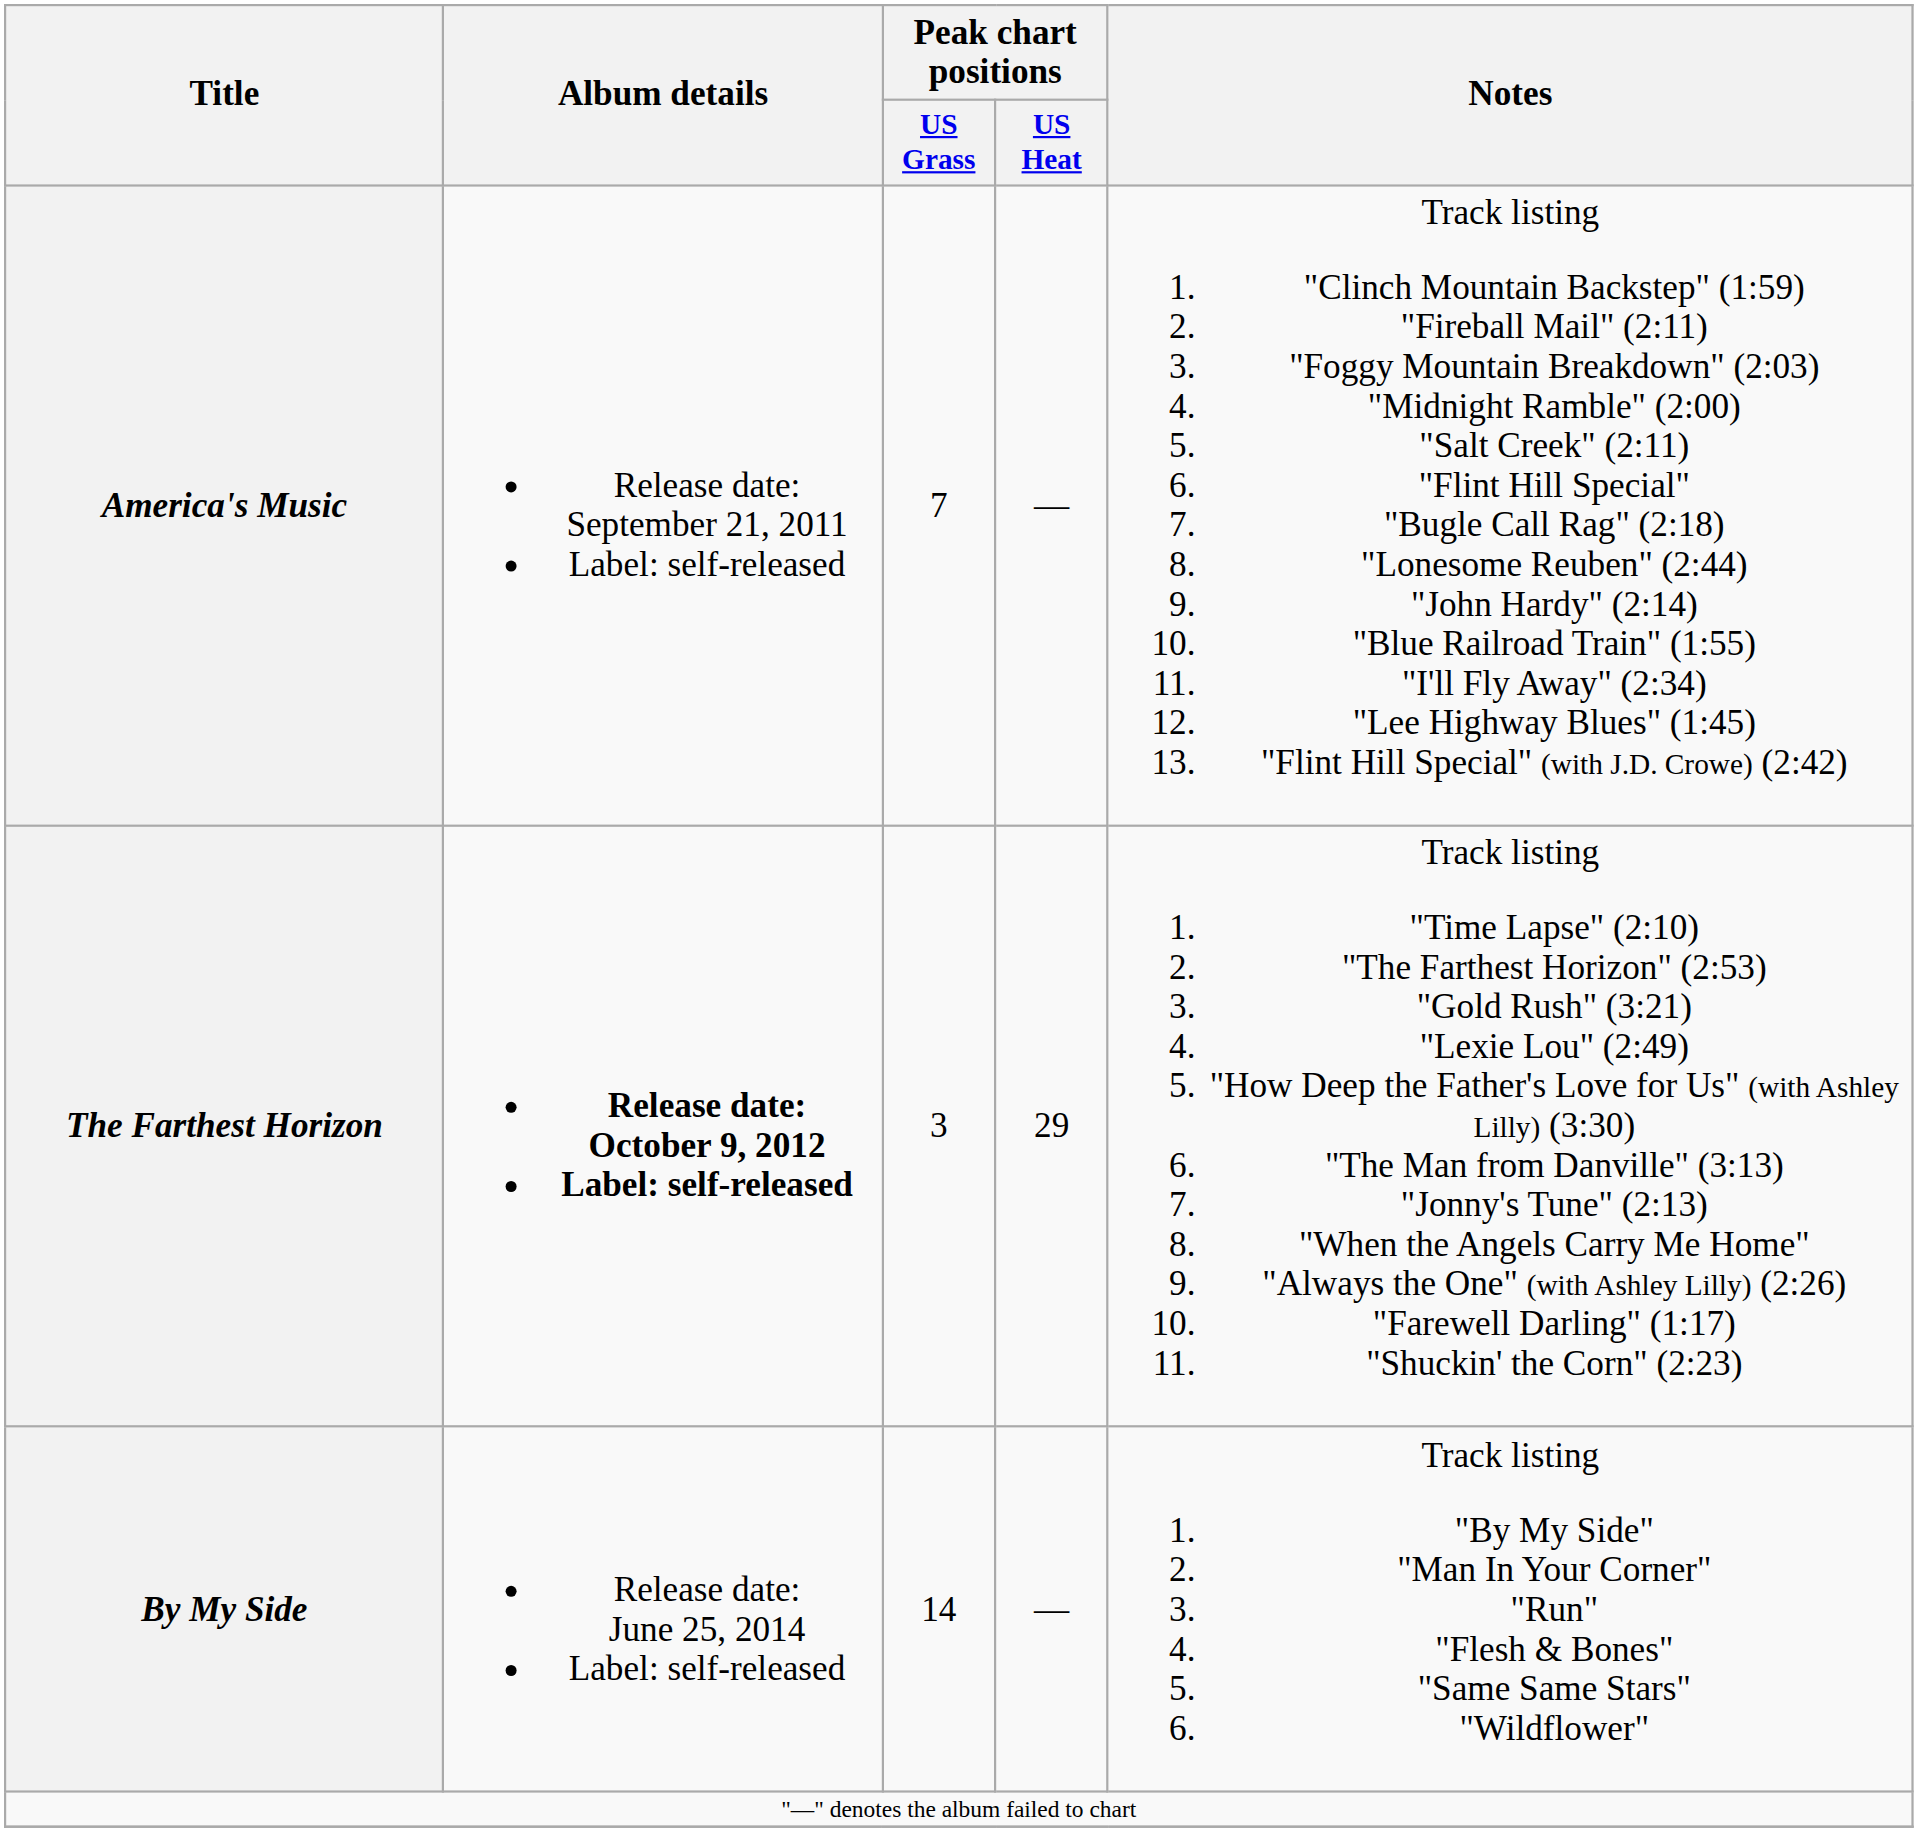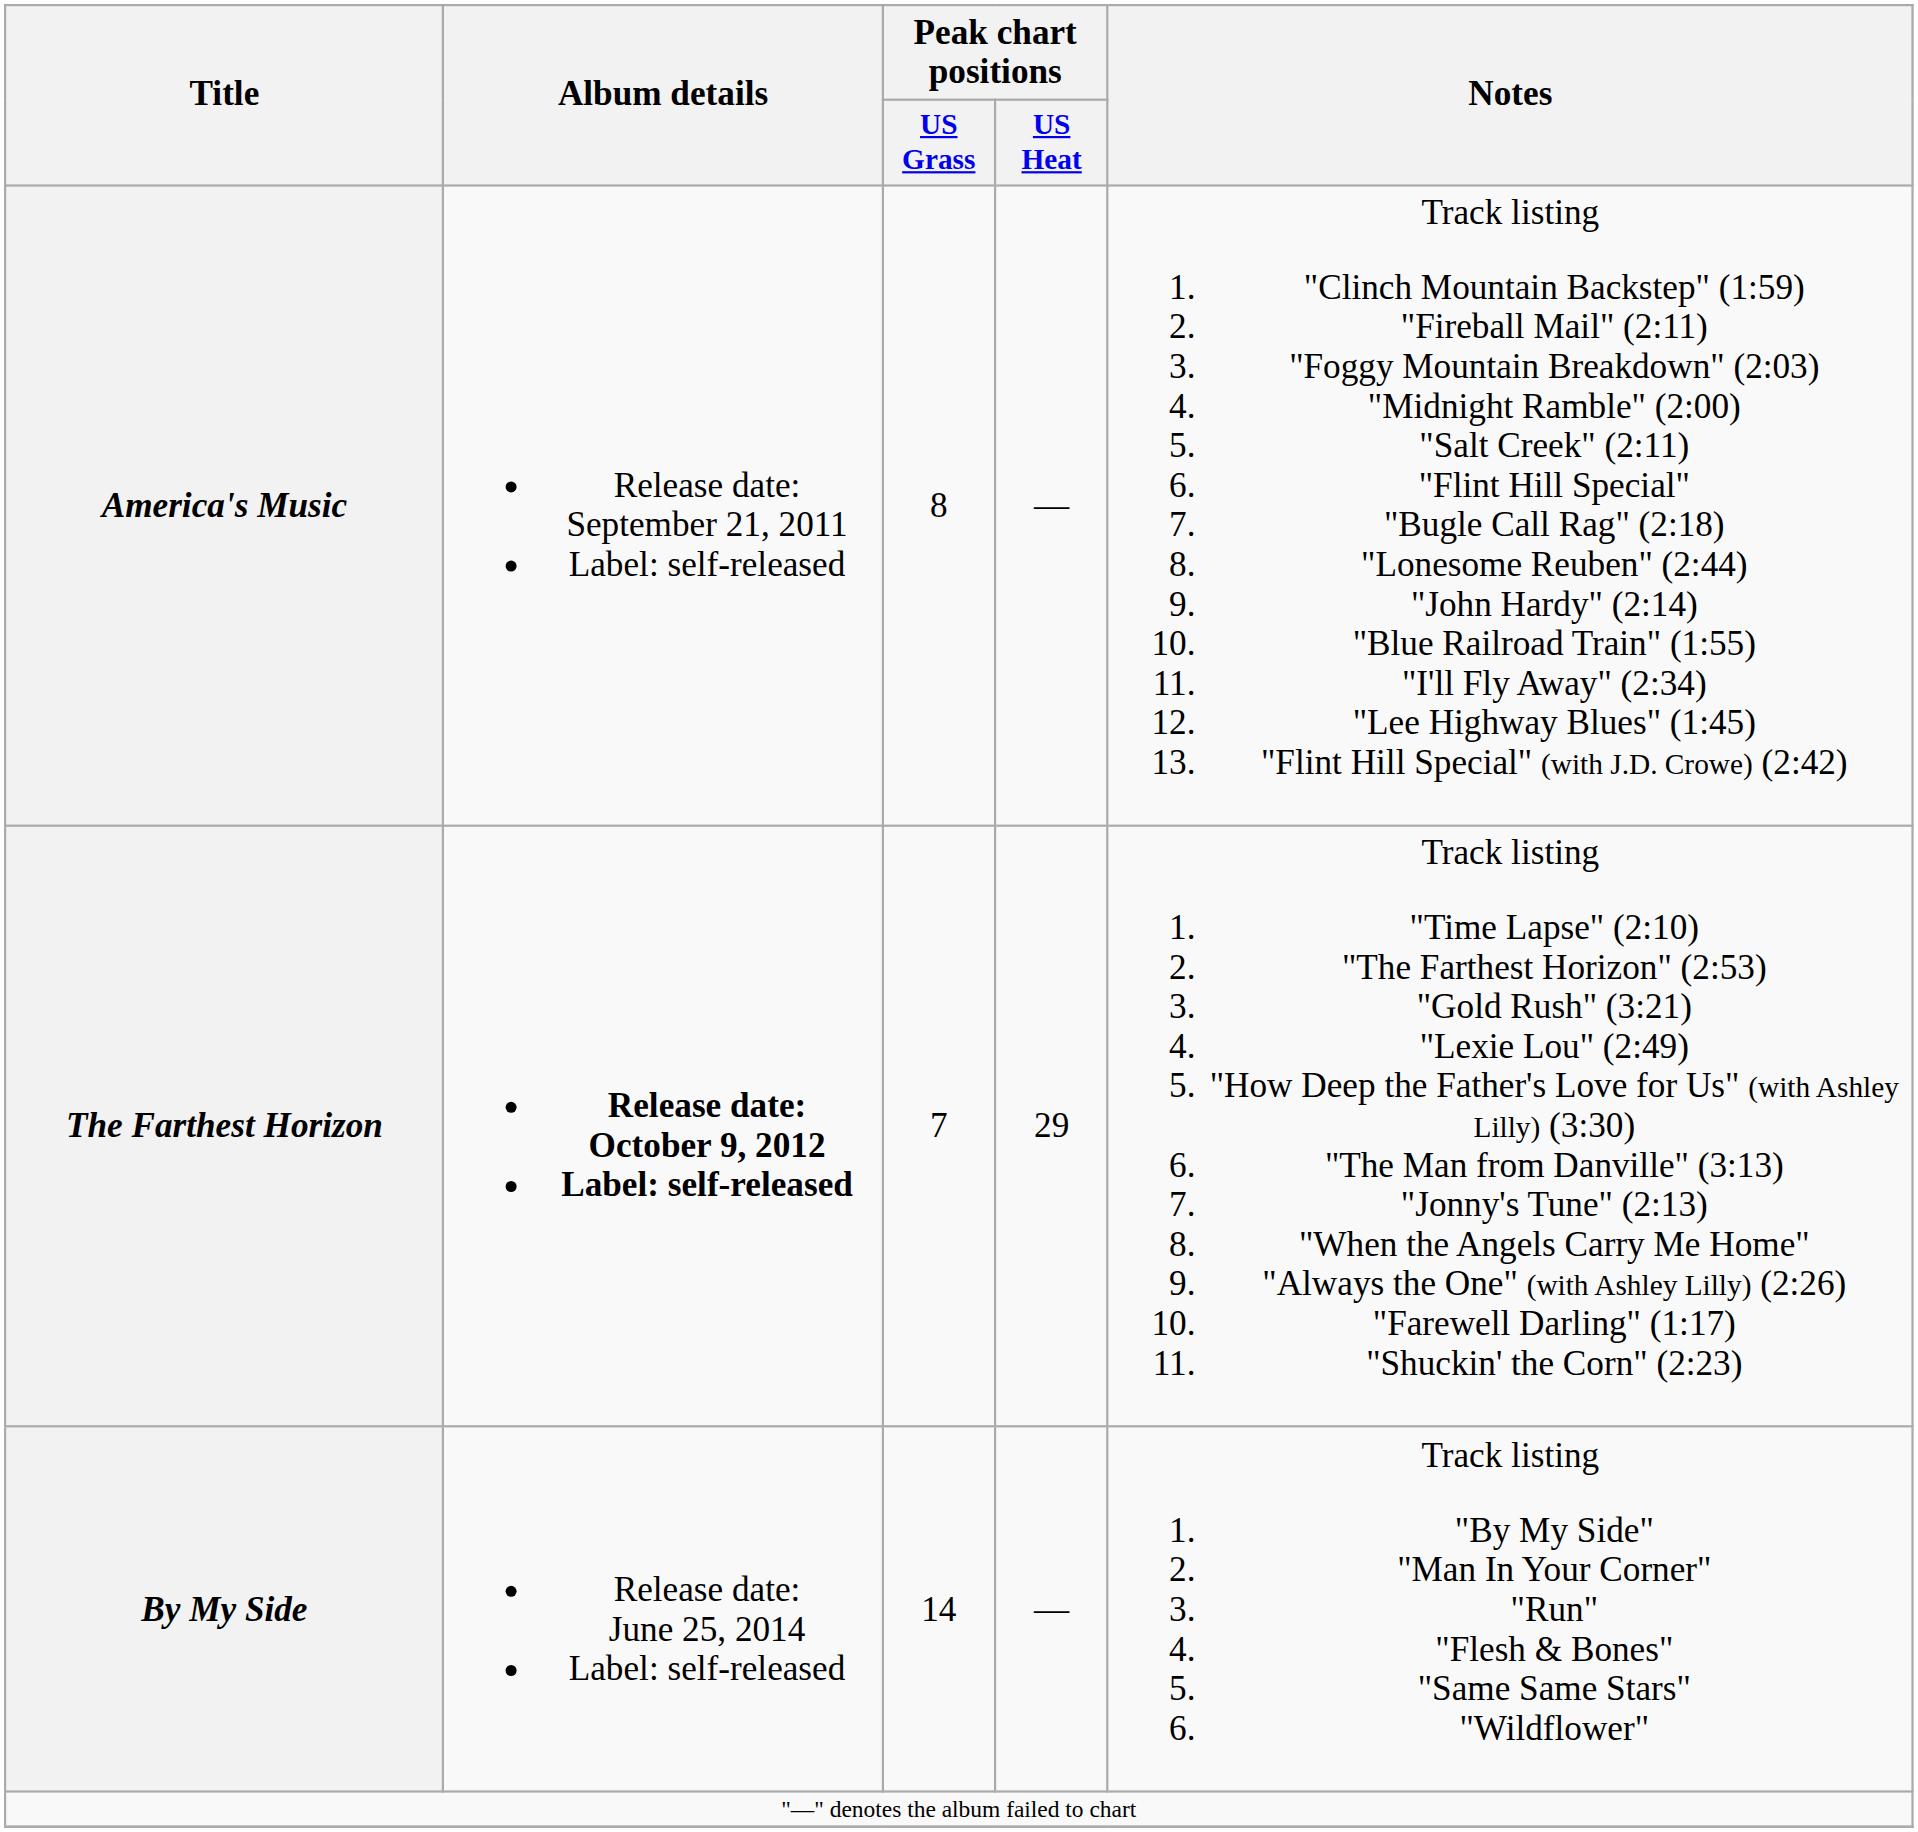(939, 504) 7 -> (939, 504) 8
(939, 1125) 3 -> (939, 1125) 7
